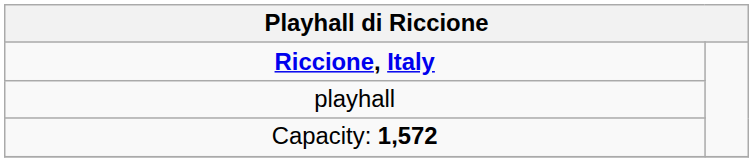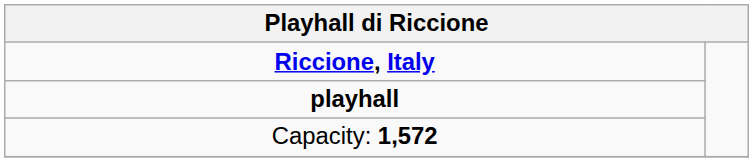(355, 99) normal -> (355, 99) bold
